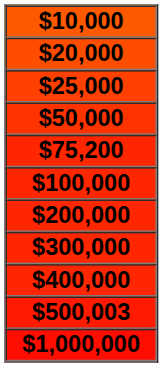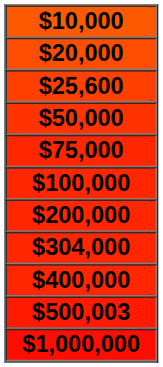(81, 86) $25,000 -> (81, 86) $25,600
(81, 150) $75,200 -> (81, 150) $75,000
(81, 247) $300,000 -> (81, 247) $304,000
